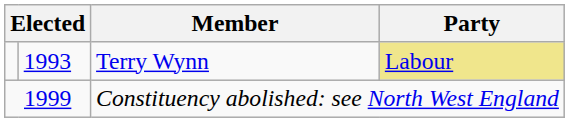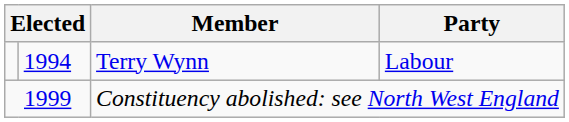(47, 60) 1993 -> (47, 60) 1994
(419, 60) khaki background -> (419, 60) no background
